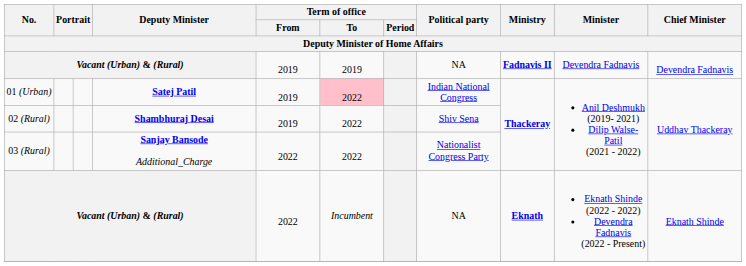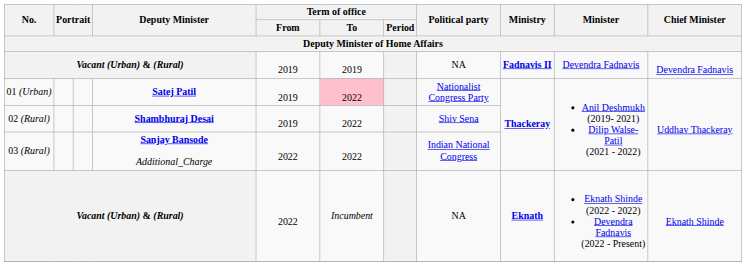(459, 92) Indian National Congress -> (459, 92) Nationalist Congress Party
(459, 151) Nationalist Congress Party -> (459, 151) Indian National Congress
